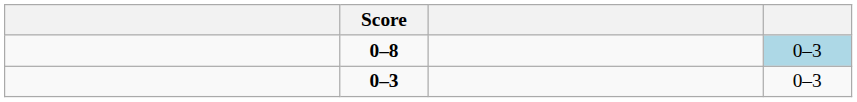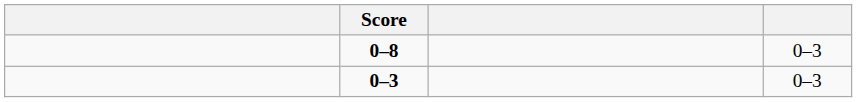(807, 50) lightblue background -> (807, 50) no background
